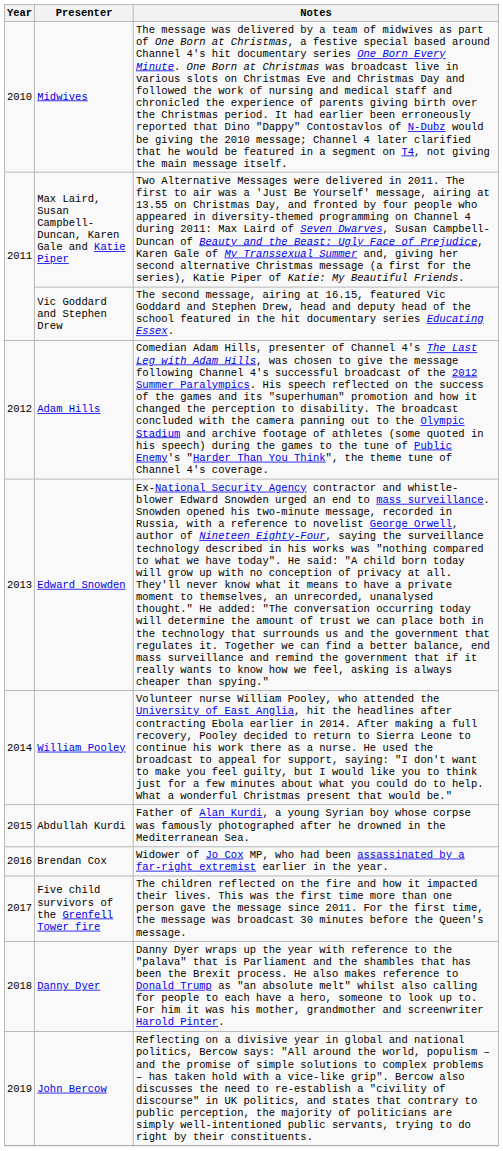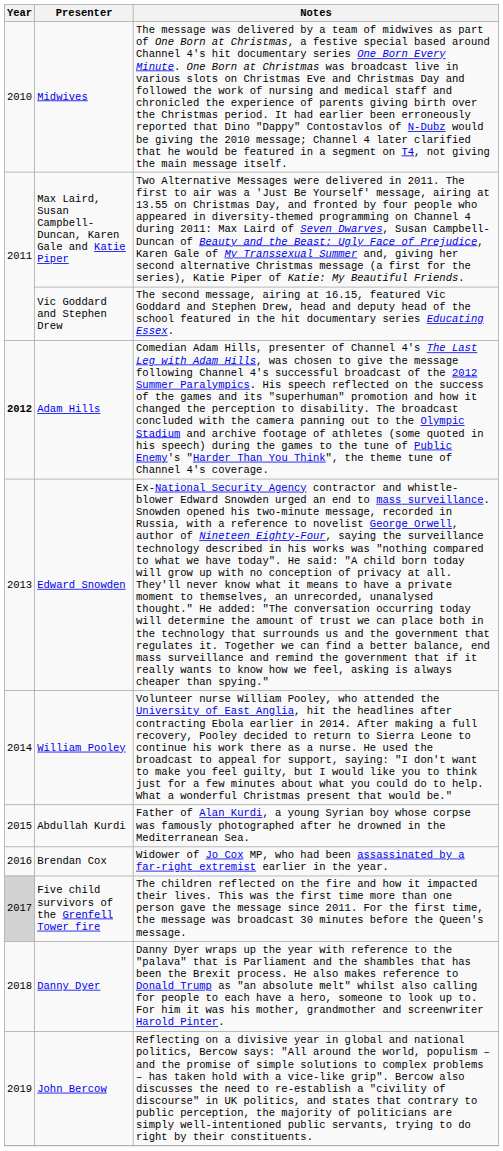(20, 410) normal -> (20, 410) bold
(20, 909) no background -> (20, 909) lightgrey background
